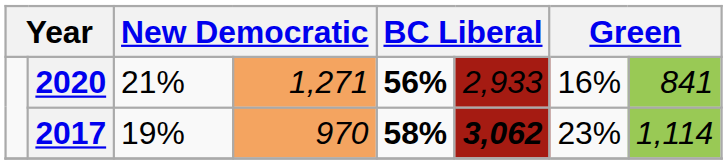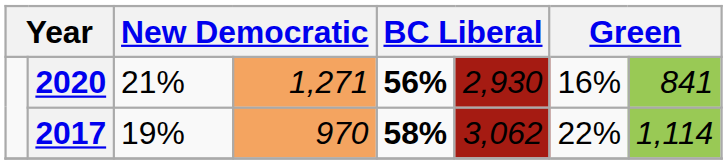(503, 82) 2,933 -> (503, 82) 2,930
(503, 133) bold -> (503, 133) normal
(589, 133) 23% -> (589, 133) 22%
